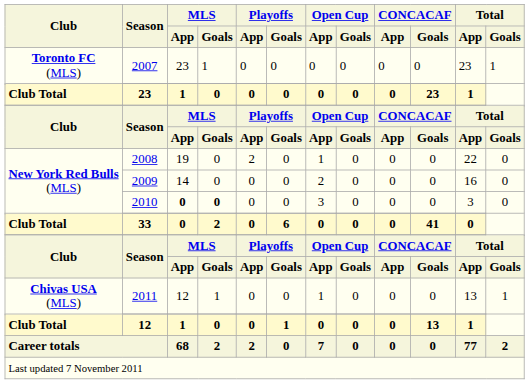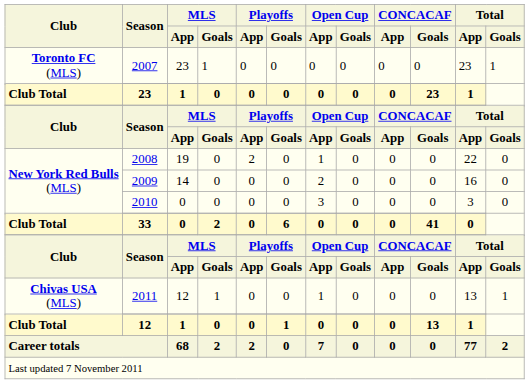(182, 202) bold -> (182, 202) normal
(217, 202) bold -> (217, 202) normal
